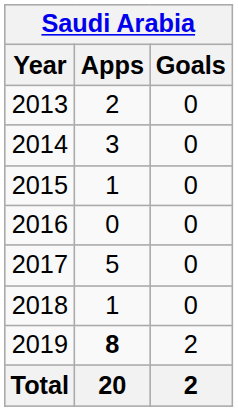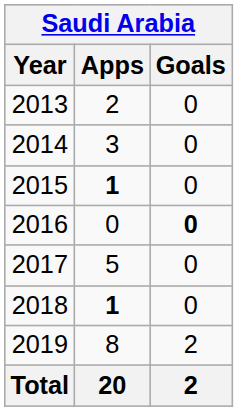(112, 184) normal -> (112, 184) bold
(191, 225) normal -> (191, 225) bold
(112, 305) normal -> (112, 305) bold
(112, 345) bold -> (112, 345) normal
